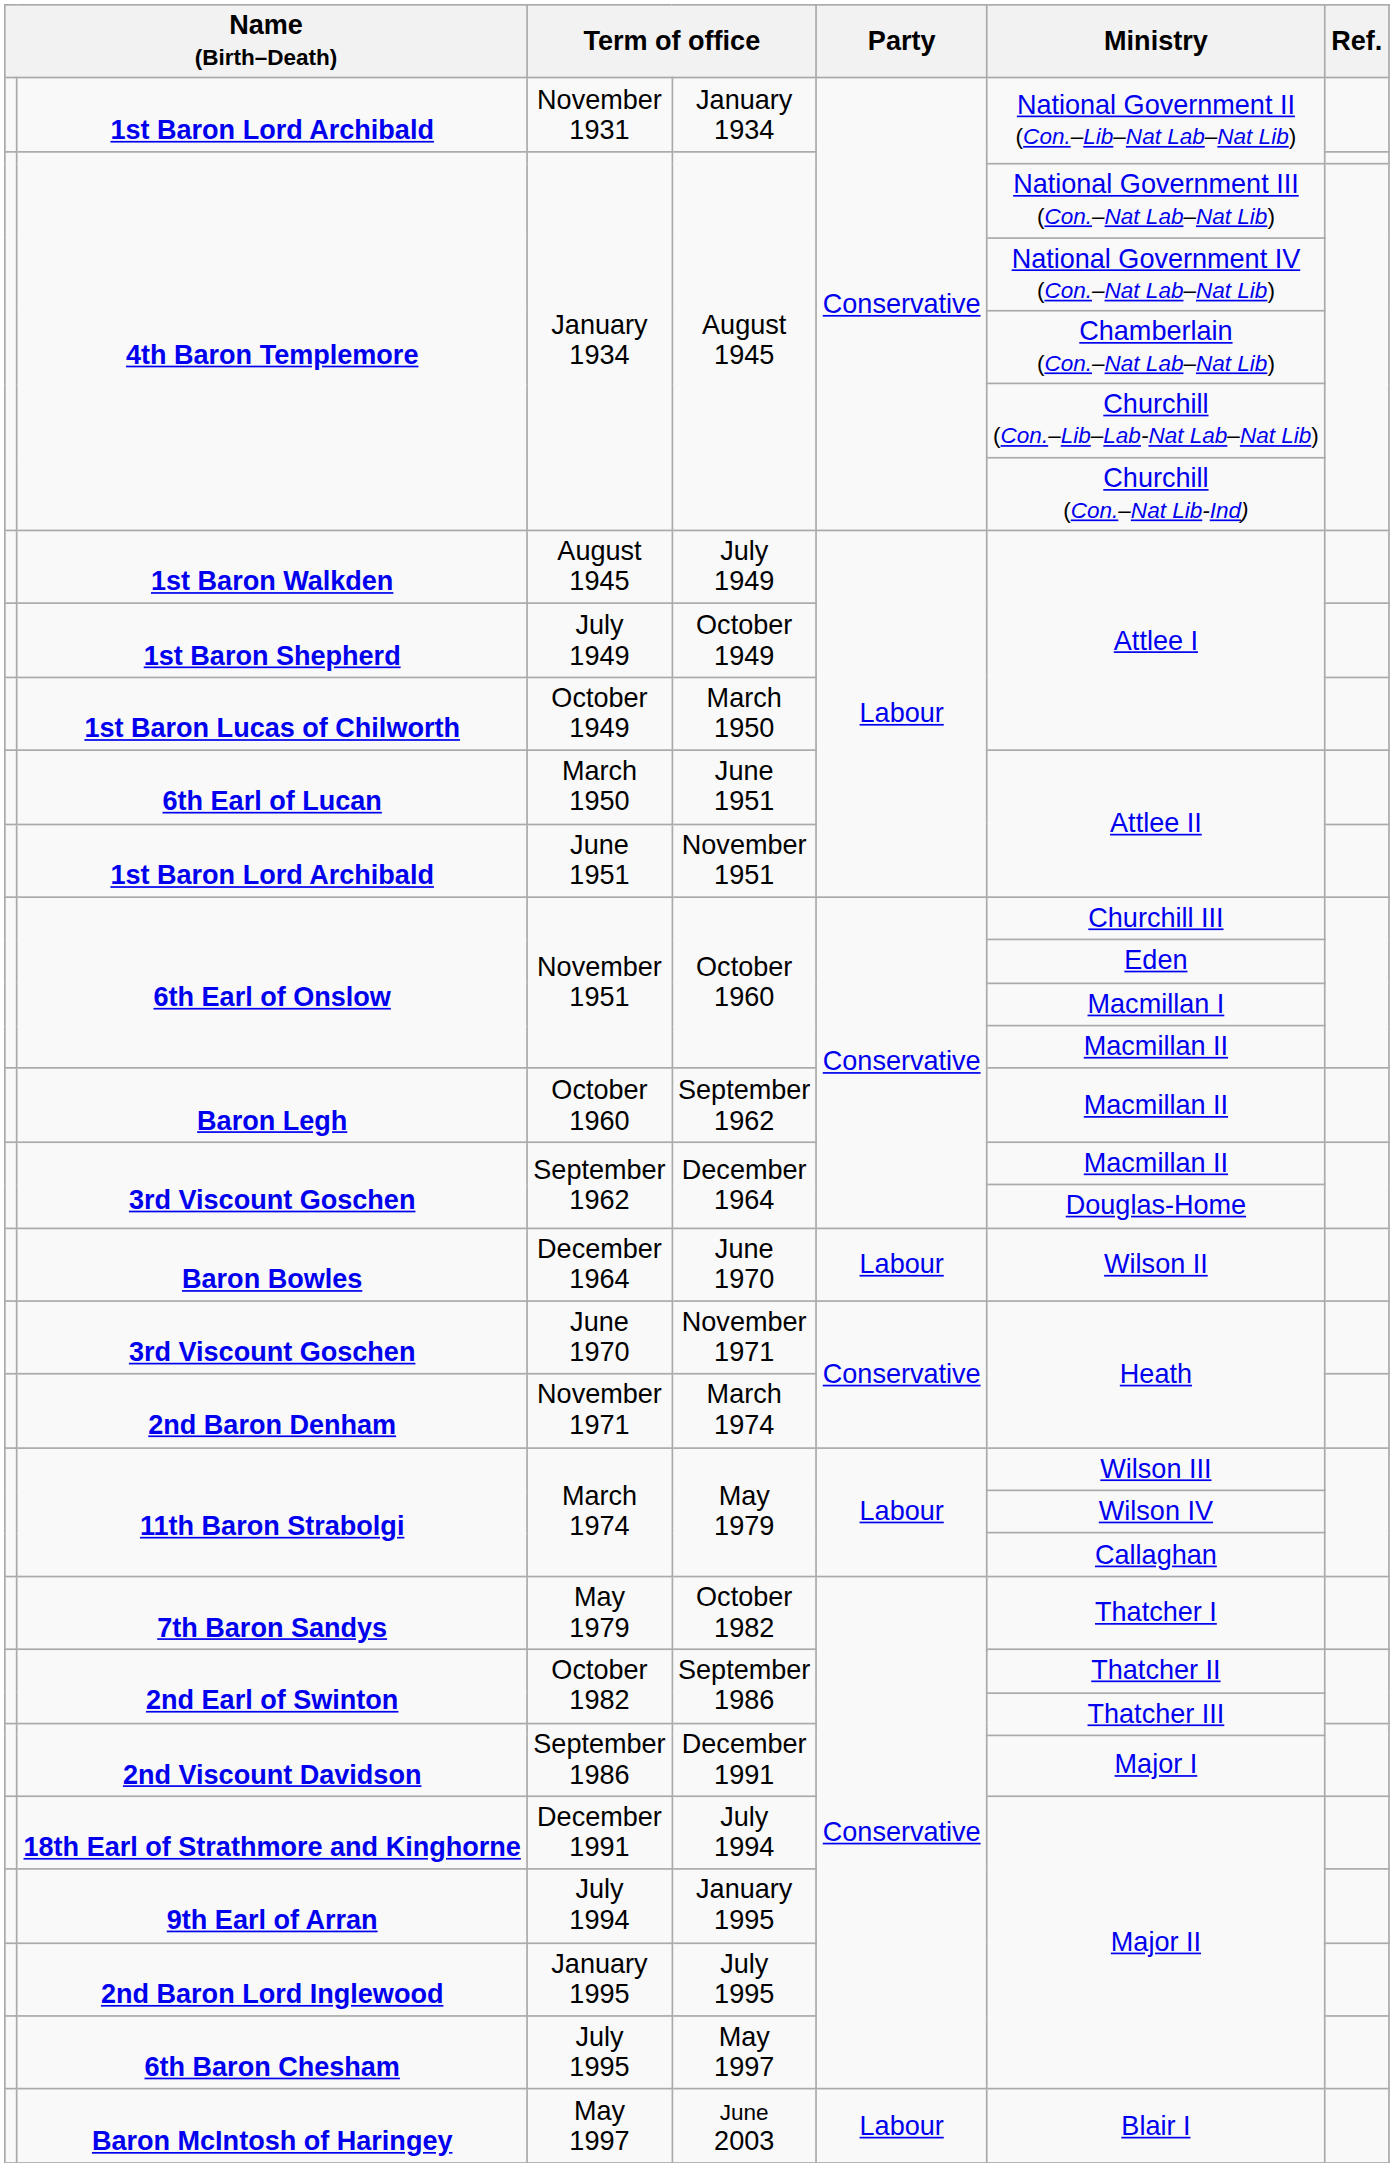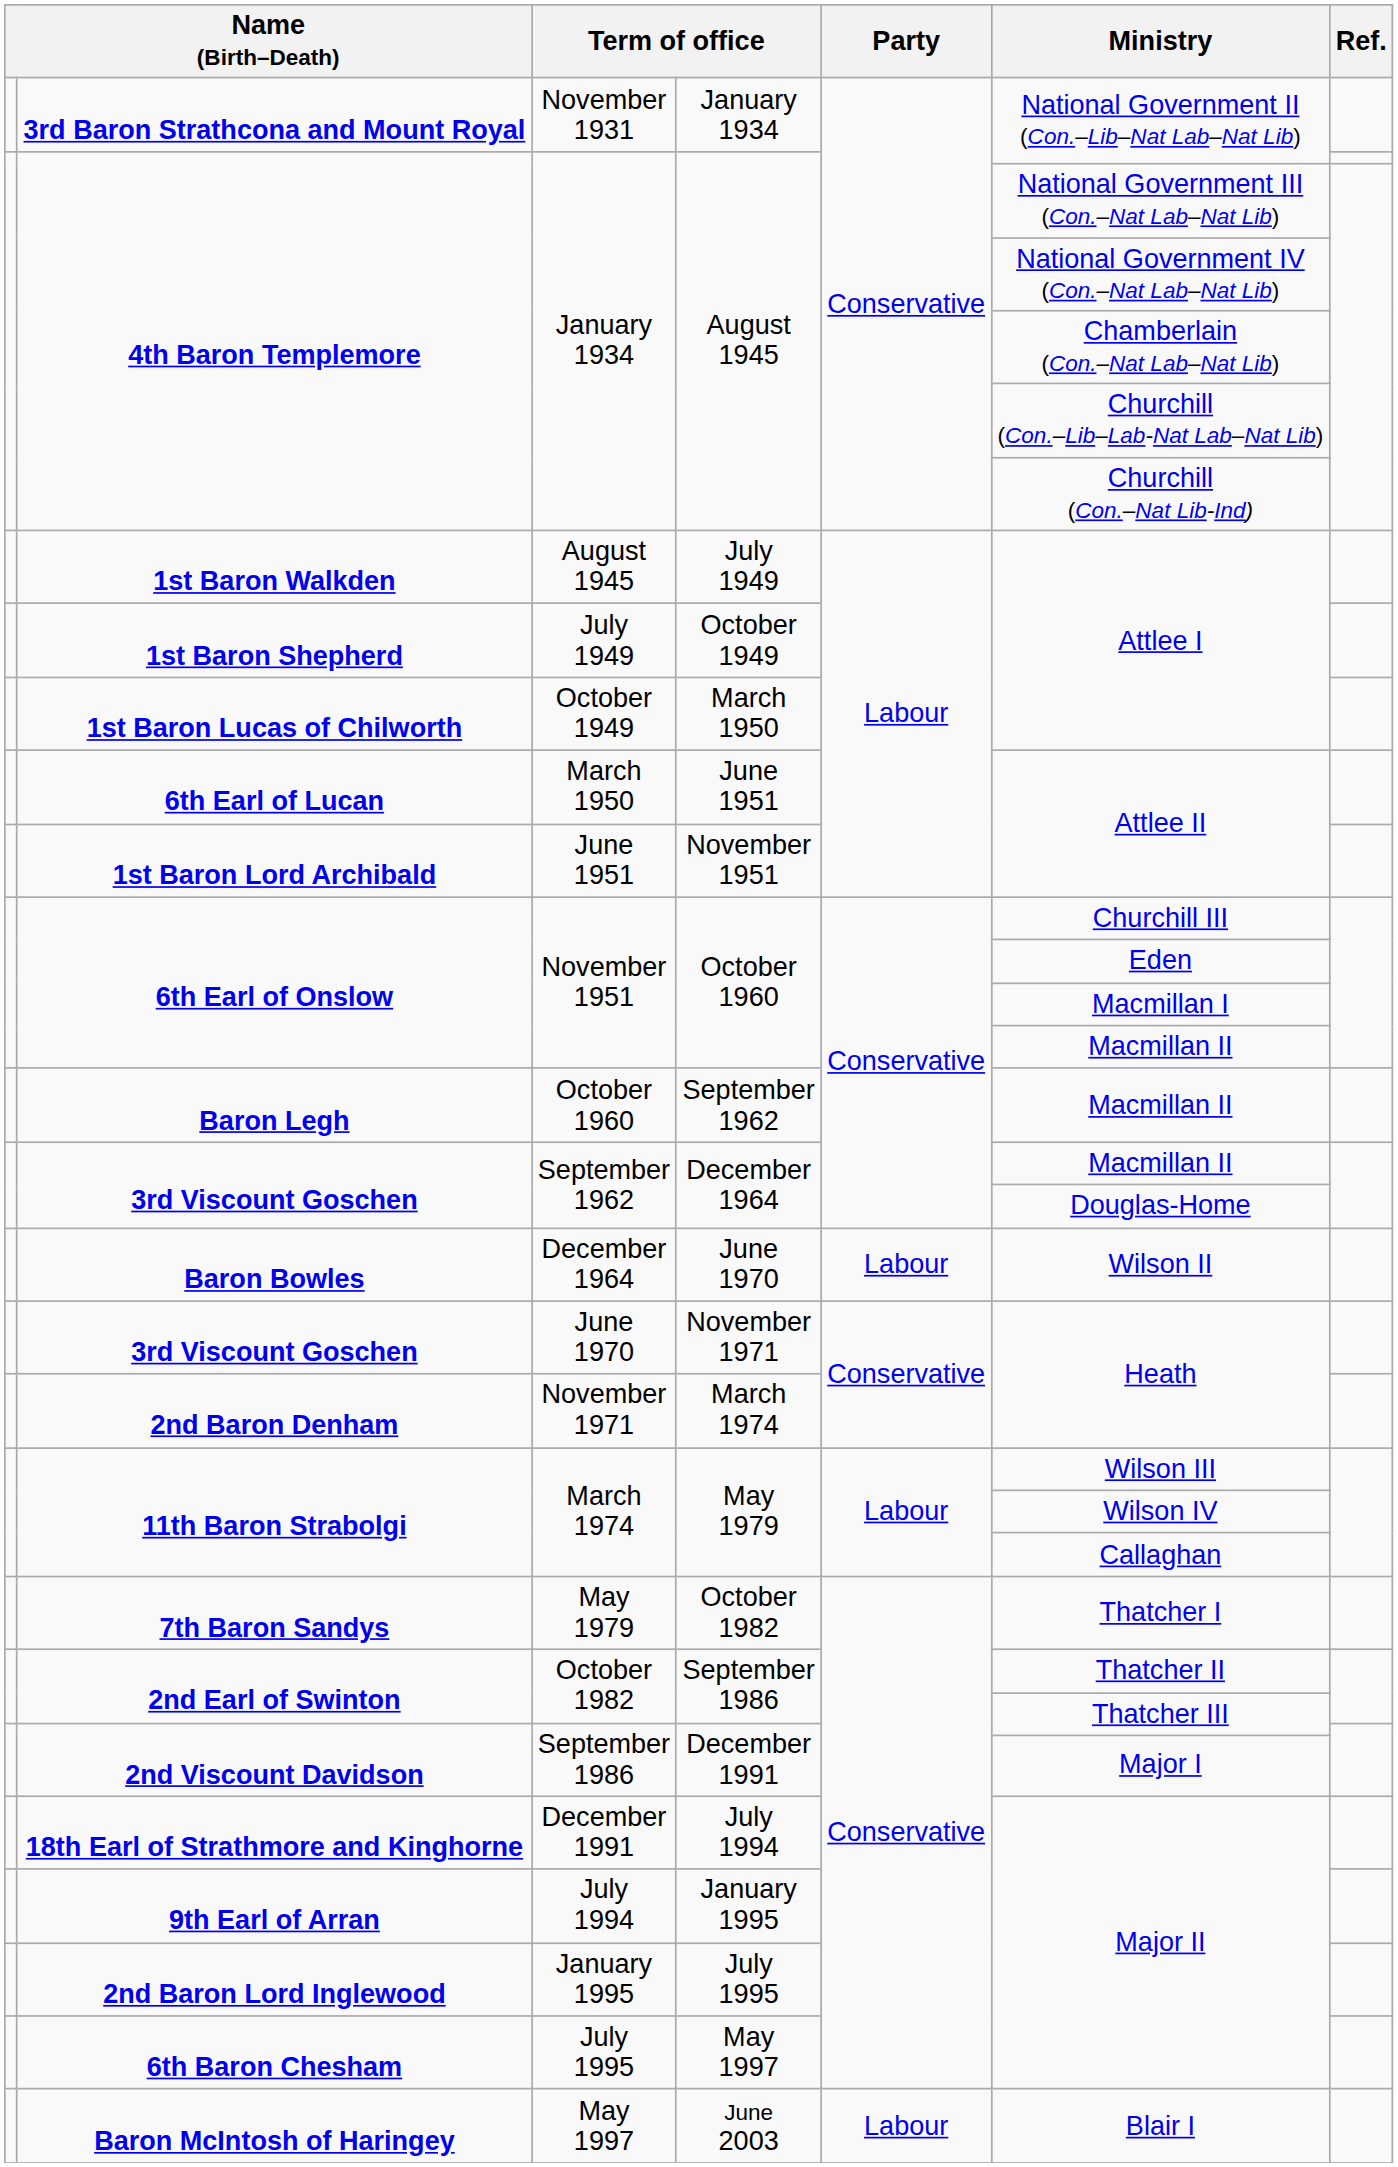(272, 129) 1st Baron Lord Archibald -> (274, 129) 3rd Baron Strathcona and Mount Royal
